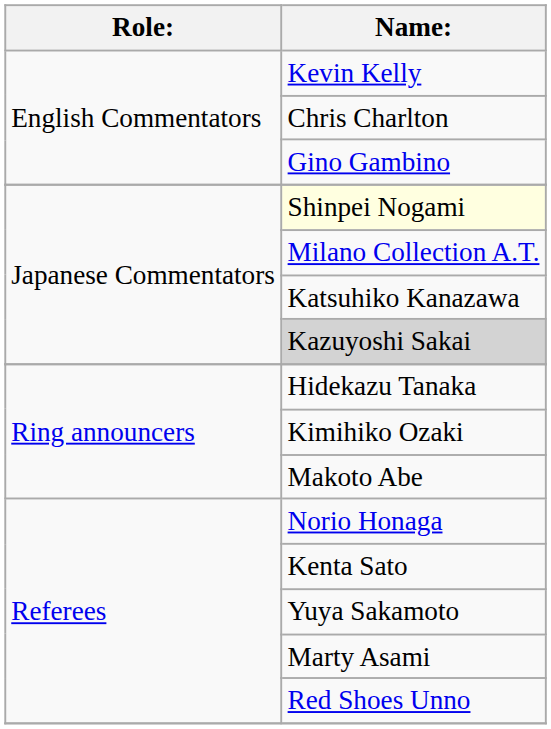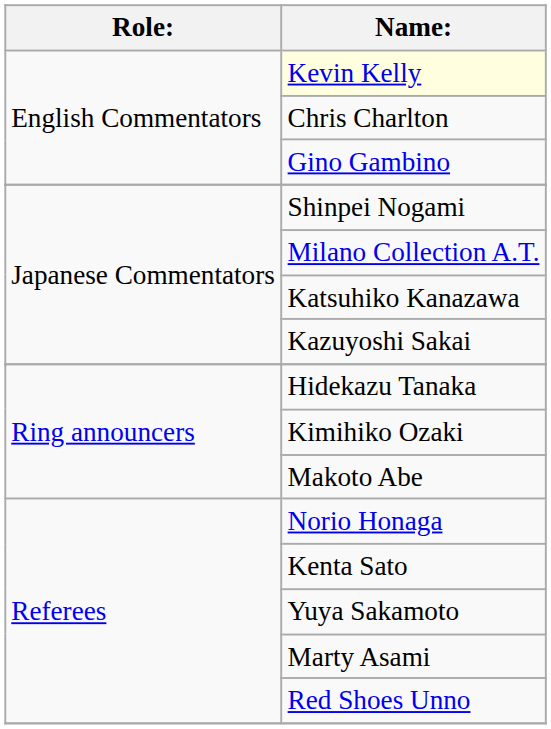(354, 72) no background -> (354, 72) lightyellow background
(376, 207) lightyellow background -> (376, 207) no background
(379, 341) lightgrey background -> (379, 341) no background
